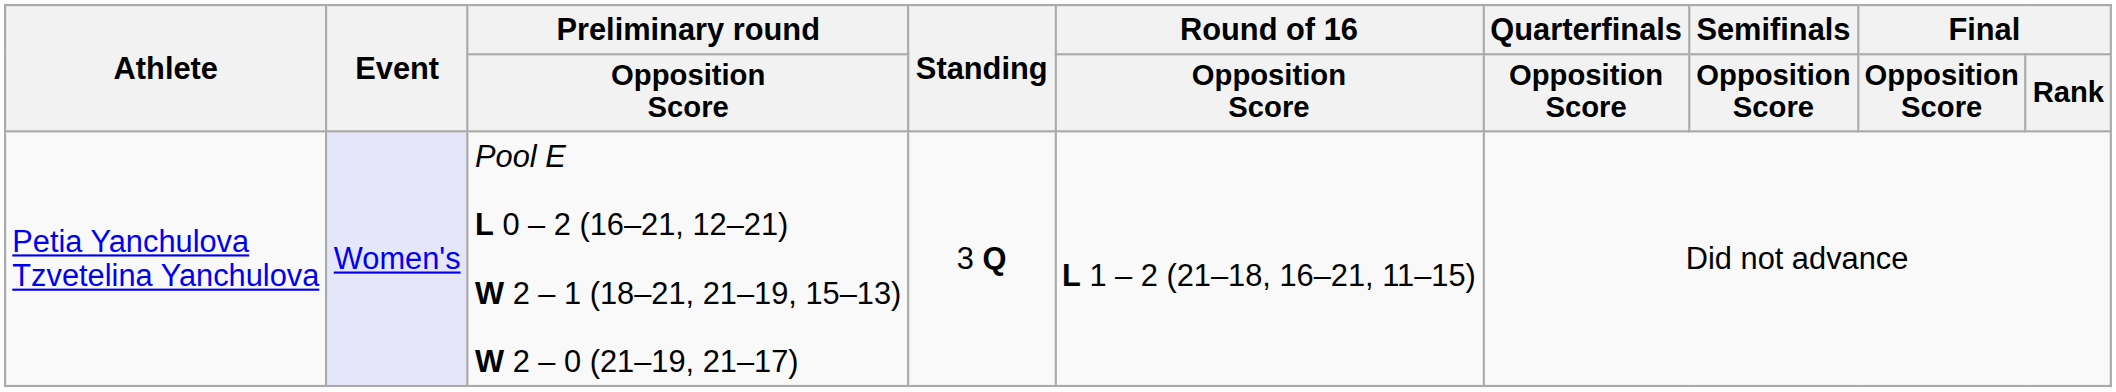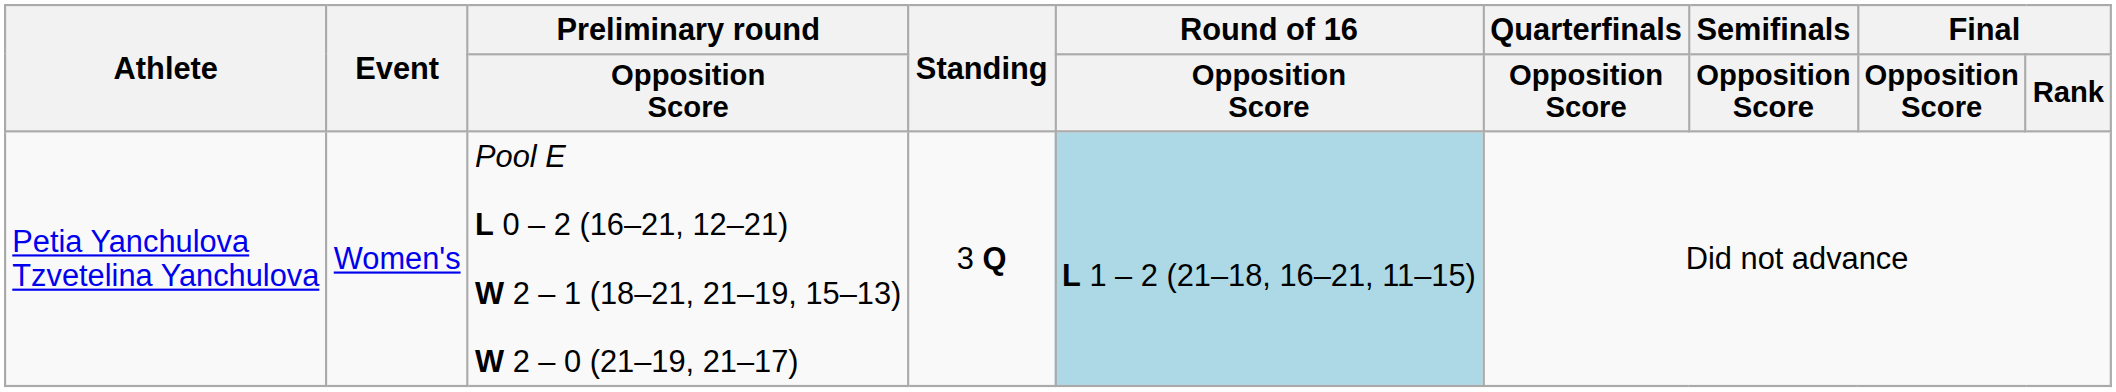(397, 259) lavender background -> (397, 259) no background
(1269, 276) no background -> (1269, 276) lightblue background
